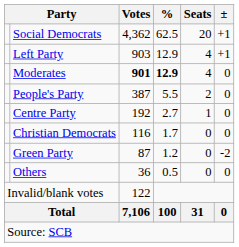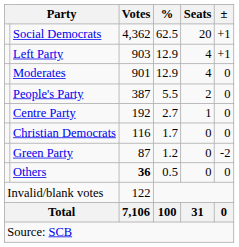(141, 73) bold -> (141, 73) normal
(167, 73) bold -> (167, 73) normal
(144, 172) normal -> (144, 172) bold
